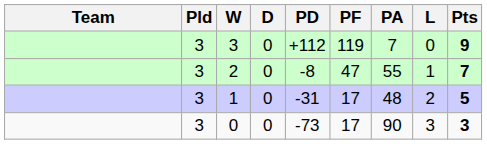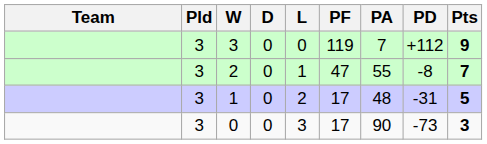columns swapped: (430, 17) <-> (307, 17)
